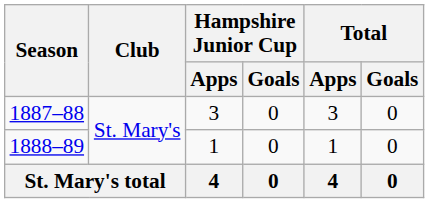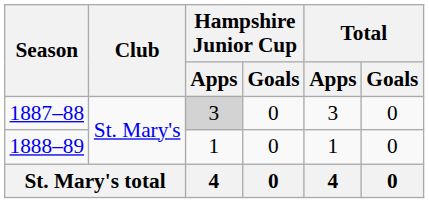(214, 112) no background -> (214, 112) lightgrey background
